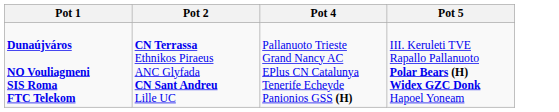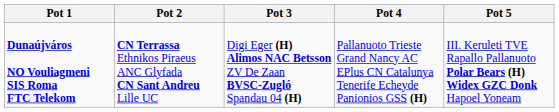+ column: (279, 13)
